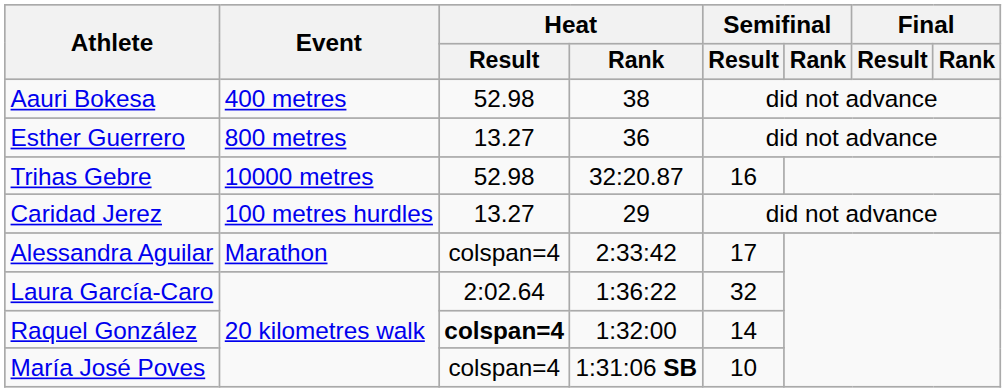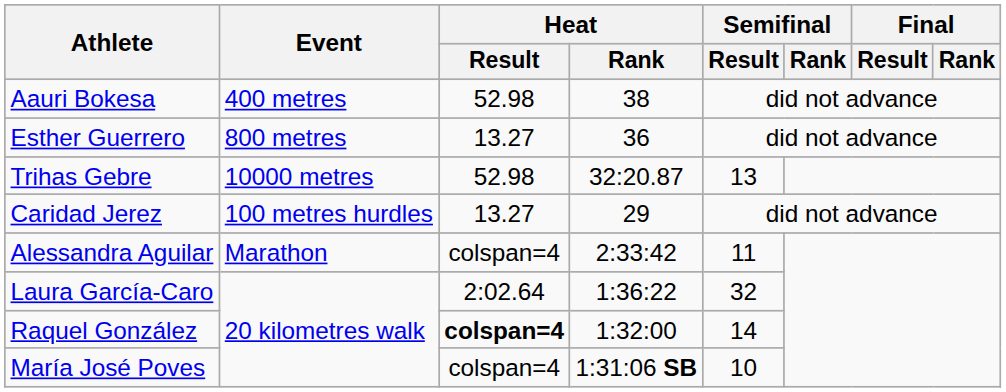(744, 176) 16 -> (744, 176) 13
(744, 253) 17 -> (744, 253) 11
